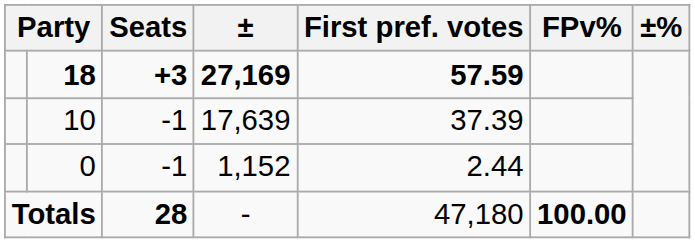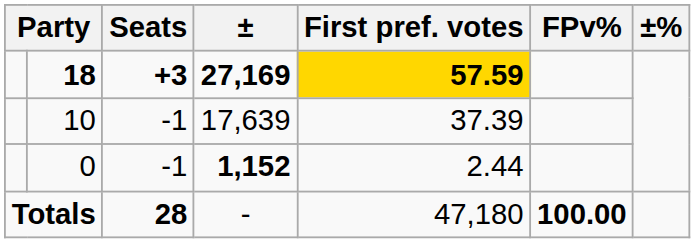(487, 74) no background -> (487, 74) gold background
(254, 167) normal -> (254, 167) bold
